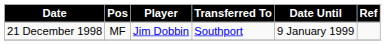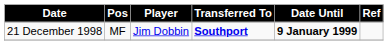(219, 31) normal -> (221, 31) bold
(316, 31) normal -> (317, 31) bold
